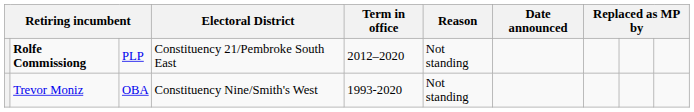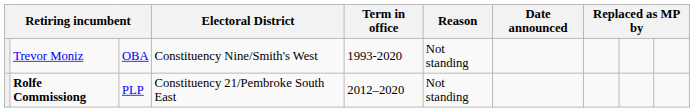rows swapped: (48, 90) <-> (50, 55)
